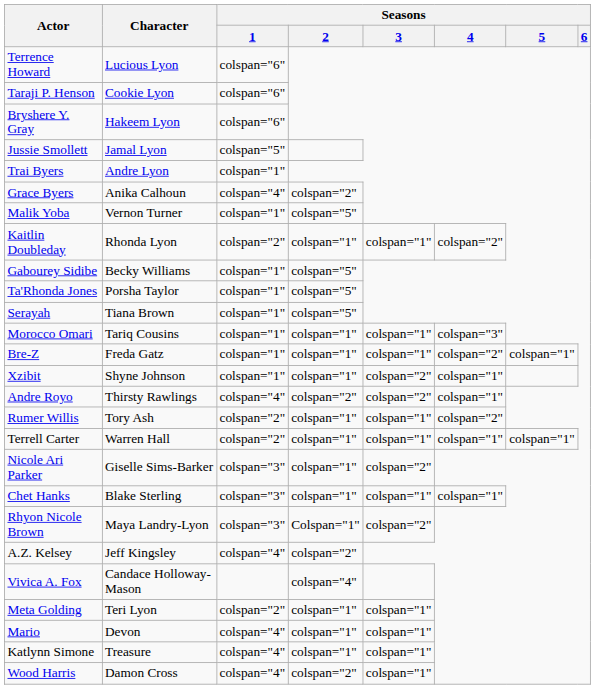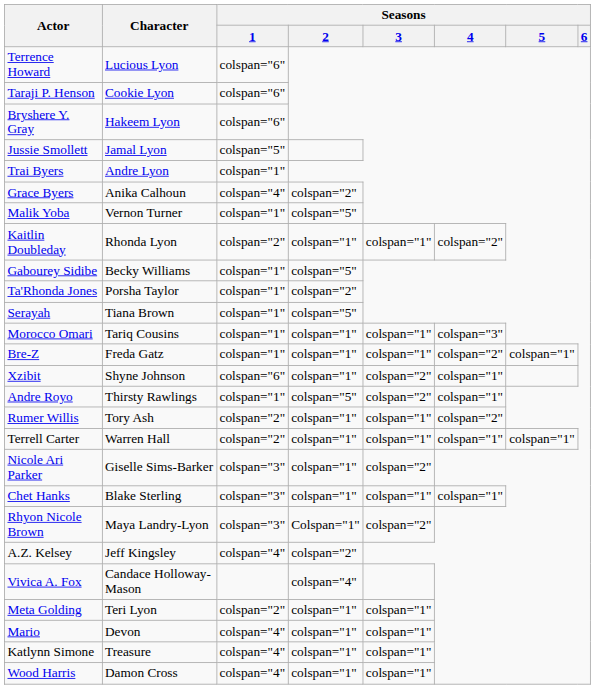(324, 291) colspan="5" -> (324, 291) colspan="2"
(252, 375) colspan="1" -> (252, 375) colspan="6"
(252, 396) colspan="4" -> (252, 396) colspan="1"
(324, 396) colspan="2" -> (324, 396) colspan="5"
(324, 673) colspan="2" -> (324, 673) colspan="1"
